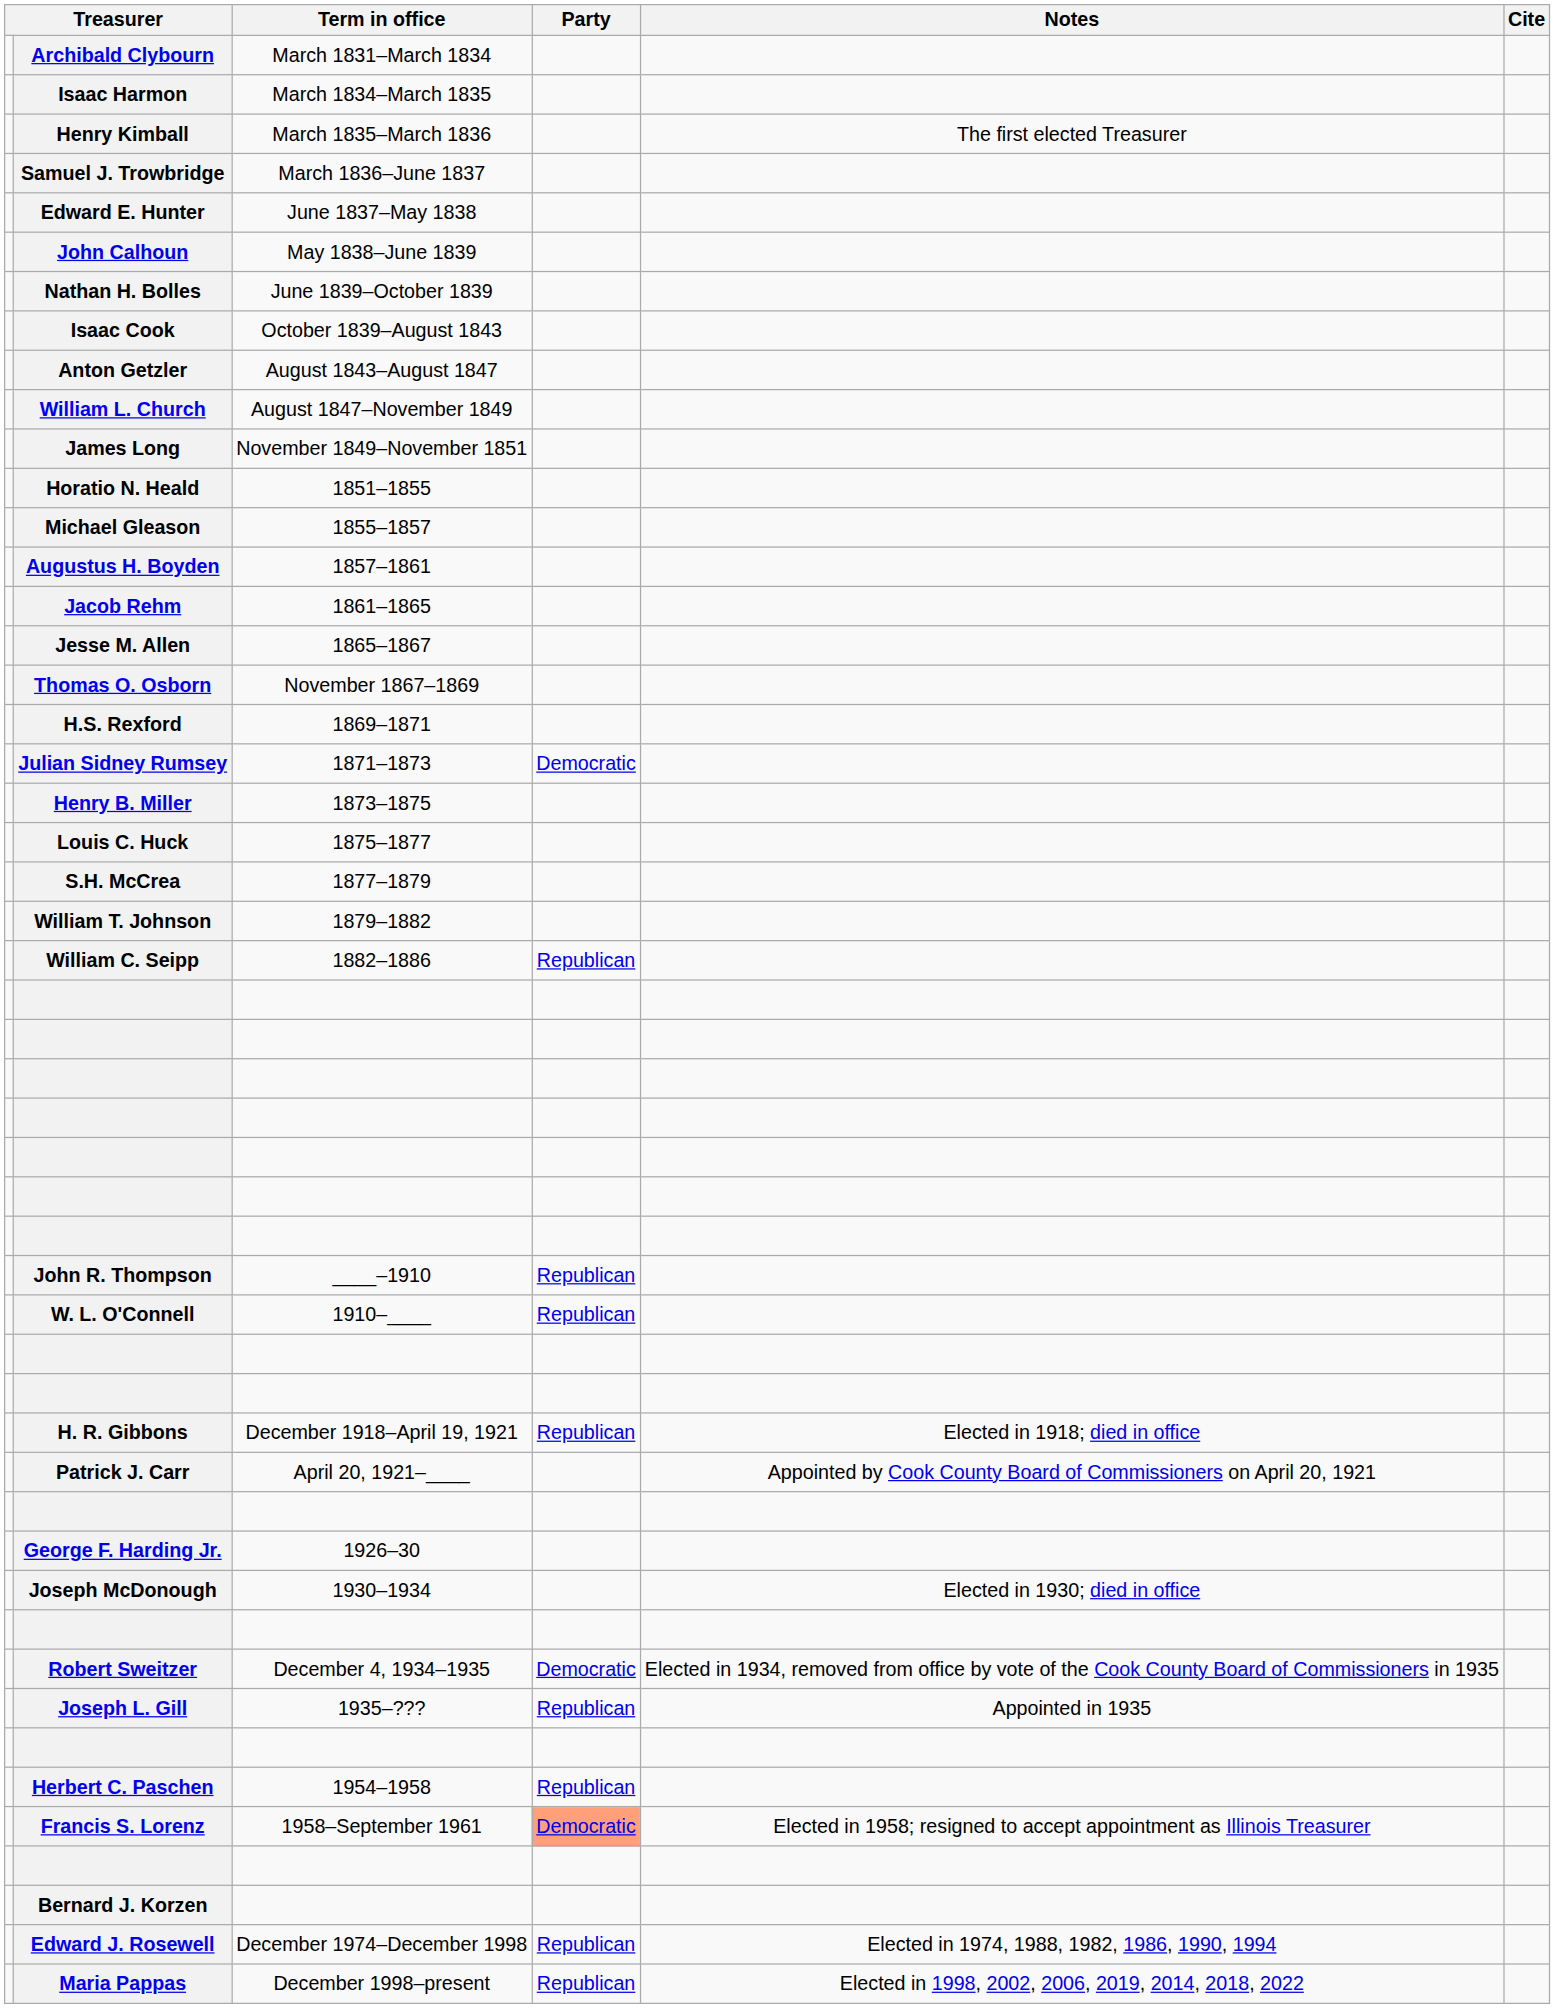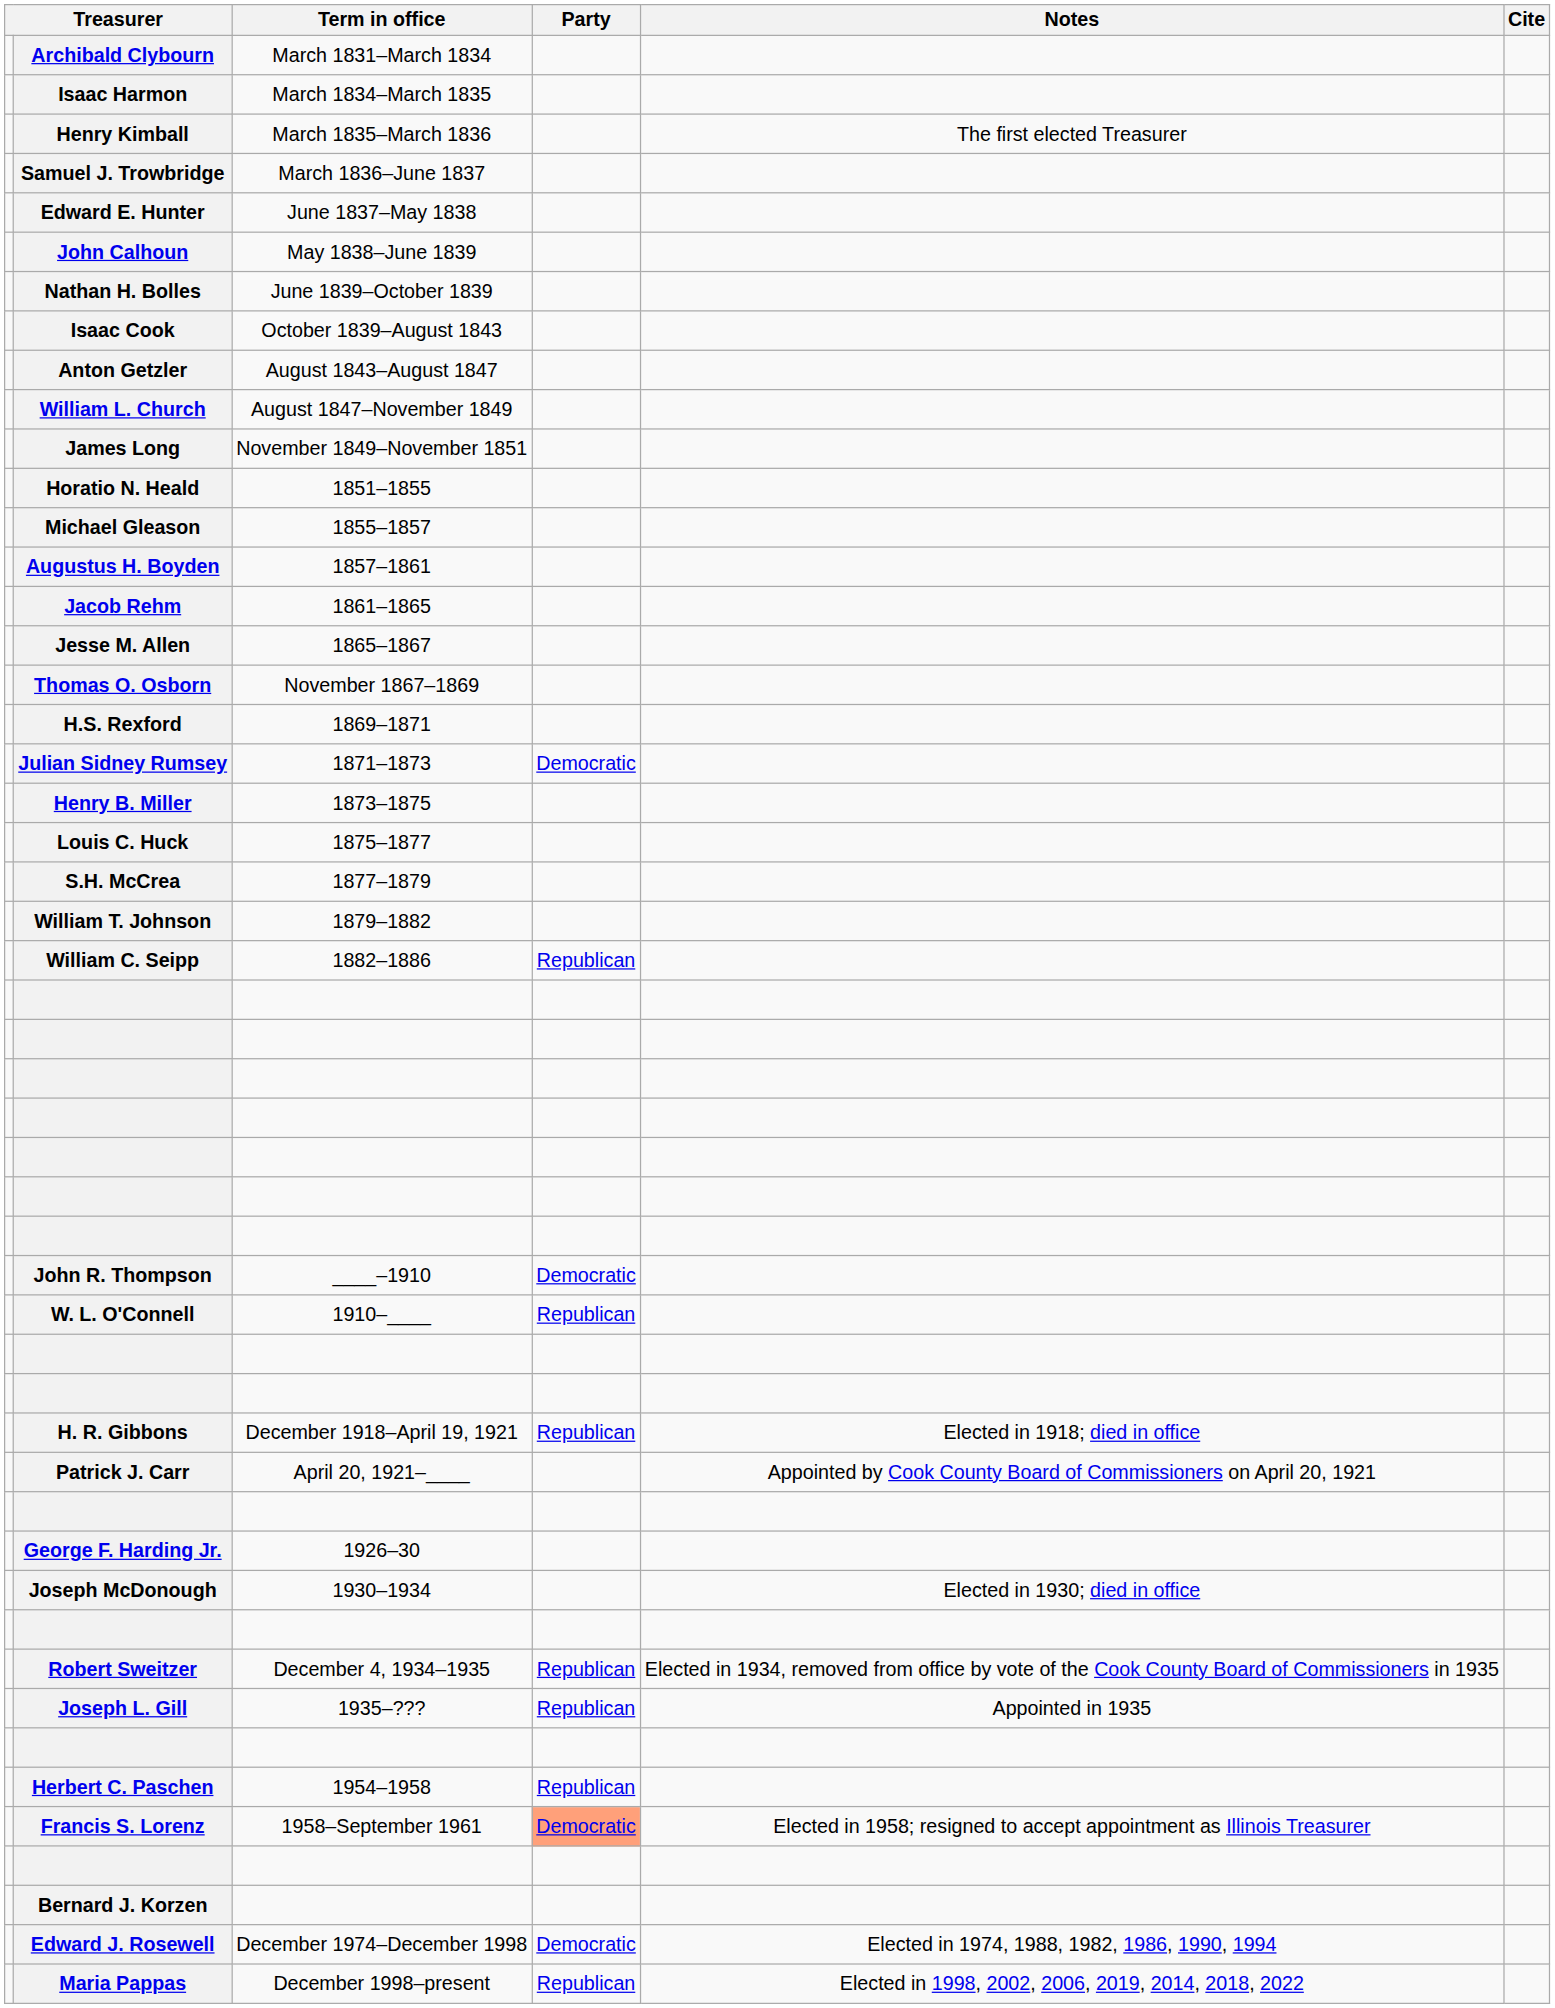(586, 1275) Republican -> (586, 1275) Democratic
(586, 1669) Democratic -> (586, 1669) Republican
(586, 1944) Republican -> (586, 1944) Democratic
